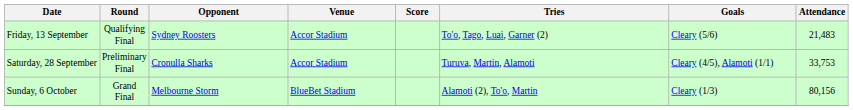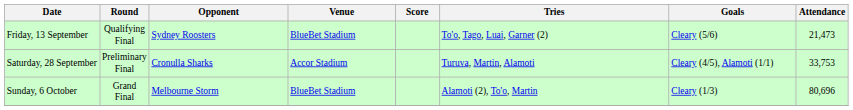(319, 35) Accor Stadium -> (323, 35) BlueBet Stadium
(822, 35) 21,483 -> (822, 35) 21,473
(822, 91) 80,156 -> (822, 91) 80,696
